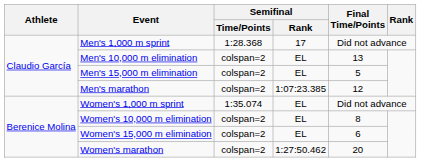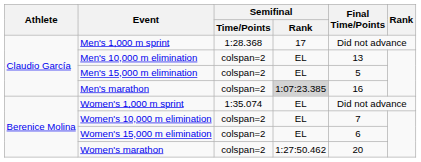(301, 89) no background -> (301, 89) lightgrey background
(358, 89) 12 -> (358, 89) 16
(358, 119) 8 -> (358, 119) 7
